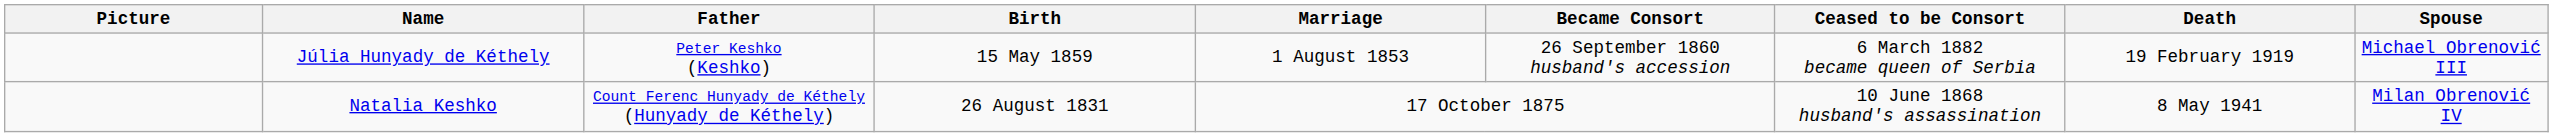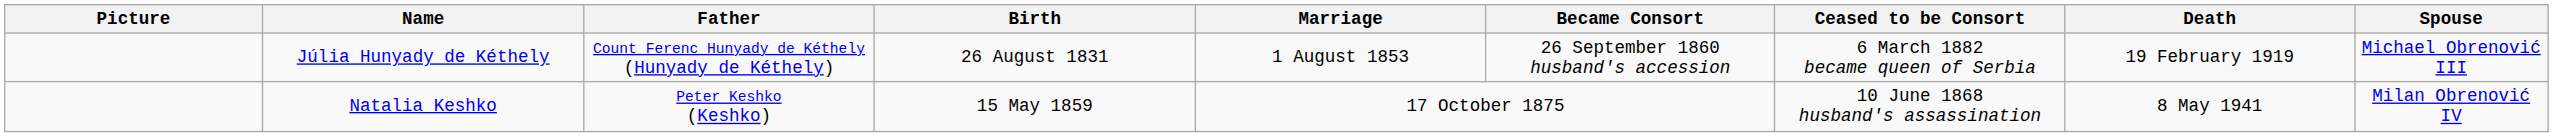(729, 59) Peter Keshko (Keshko) -> (729, 59) Count Ferenc Hunyady de Kéthely (Hunyady de Kéthely)
(1035, 58) 15 May 1859 -> (1035, 58) 26 August 1831
(729, 108) Count Ferenc Hunyady de Kéthely (Hunyady de Kéthely) -> (729, 108) Peter Keshko (Keshko)
(1035, 107) 26 August 1831 -> (1035, 107) 15 May 1859
